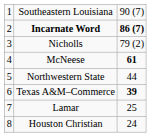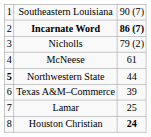(132, 60) bold -> (132, 60) normal
(9, 76) normal -> (9, 76) bold
(132, 92) bold -> (132, 92) normal
(132, 124) normal -> (132, 124) bold
